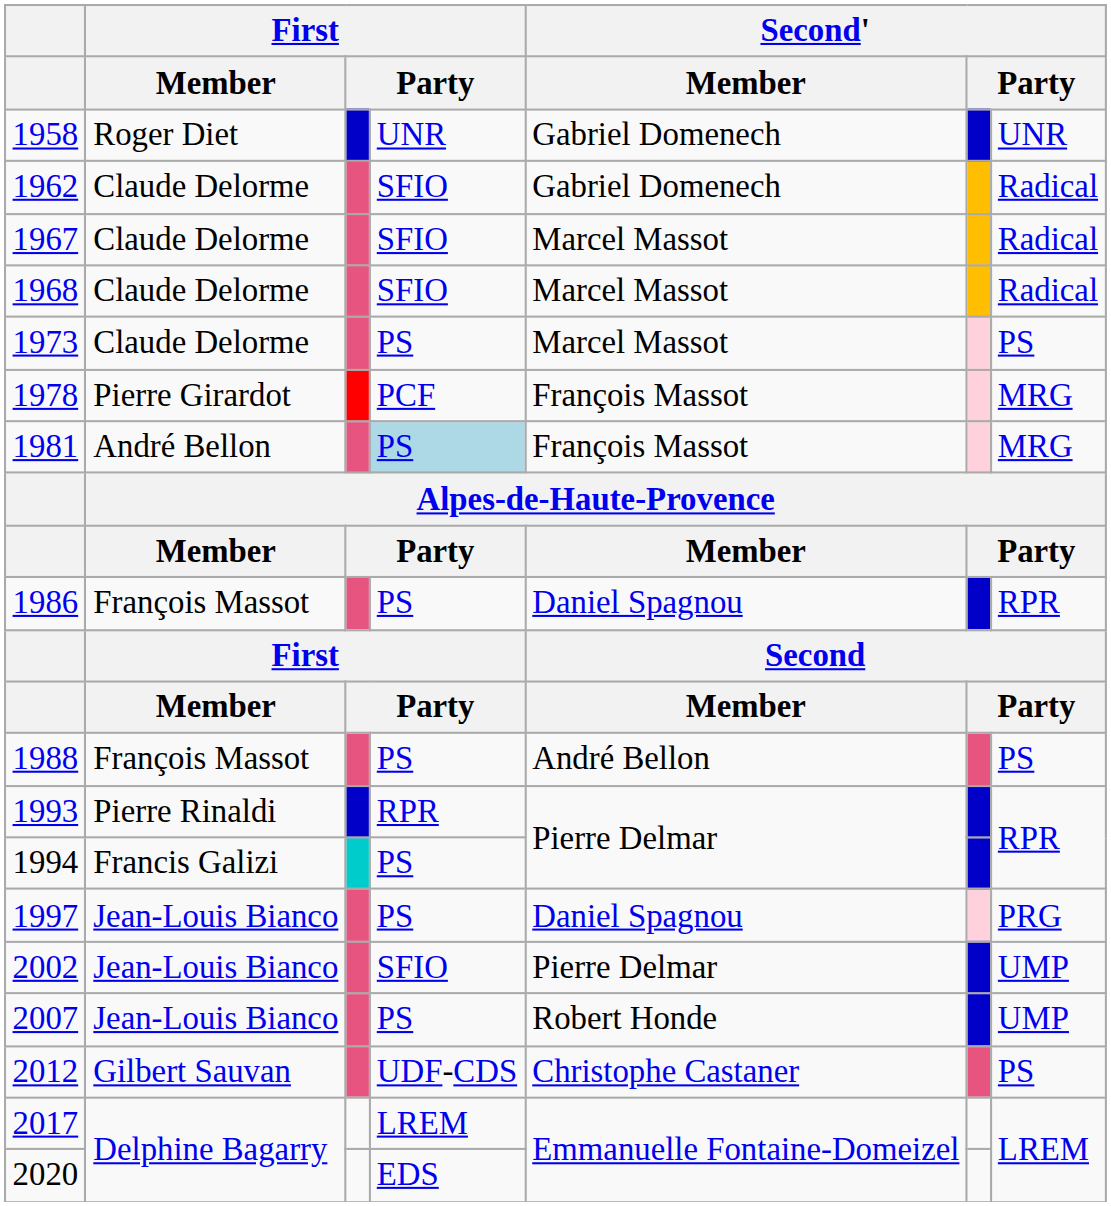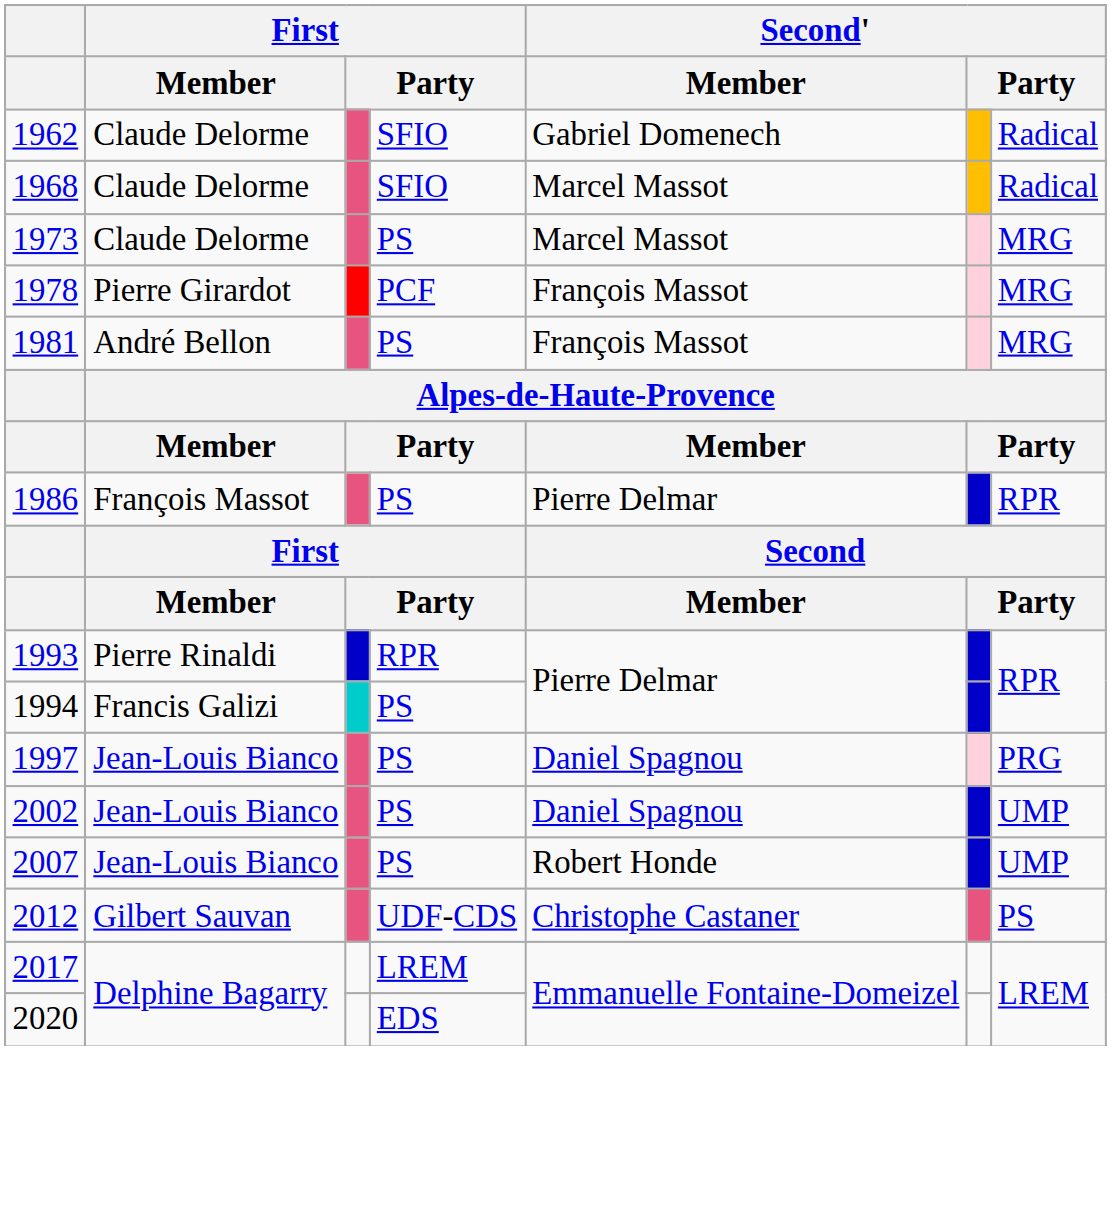- row: (45, 134)
- row: (45, 238)
(1016, 342) PS -> (1035, 238) MRG
(395, 446) lightblue background -> (395, 342) no background
(637, 602) Daniel Spagnou -> (625, 498) Pierre Delmar
- row: (45, 758)
(412, 966) SFIO -> (395, 810) PS
(625, 966) Pierre Delmar -> (637, 810) Daniel Spagnou
